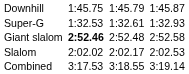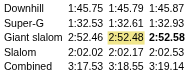(86, 38) bold -> (86, 38) normal
(127, 38) no background -> (126, 38) khaki background
(167, 38) normal -> (167, 38) bold
